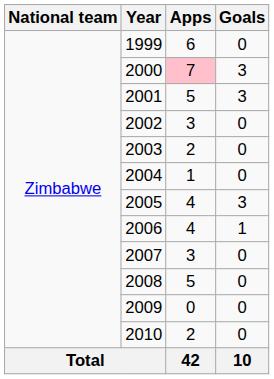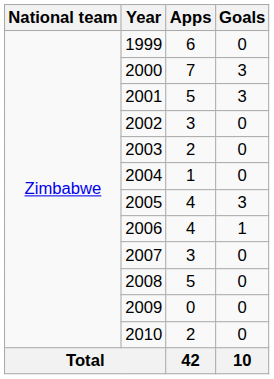(191, 70) pink background -> (191, 70) no background
